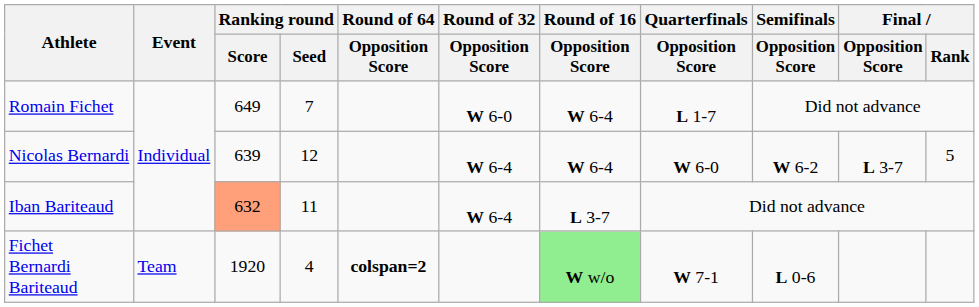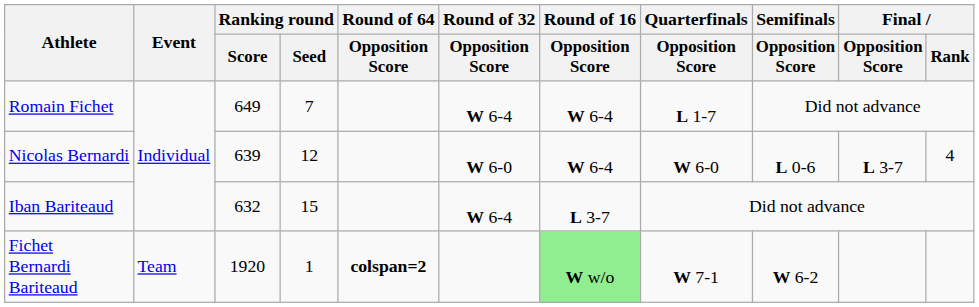(489, 116) W 6-0 -> (489, 116) W 6-4
(489, 167) W 6-4 -> (489, 167) W 6-0
(795, 167) W 6-2 -> (795, 167) L 0-6
(950, 156) 5 -> (950, 156) 4
(247, 206) lightsalmon background -> (247, 206) no background
(309, 206) 11 -> (309, 206) 15
(309, 267) 4 -> (309, 267) 1
(795, 277) L 0-6 -> (795, 277) W 6-2
